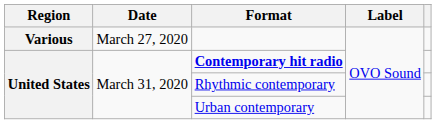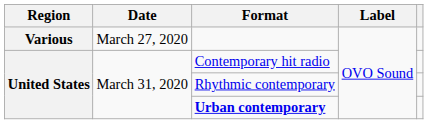(269, 61) bold -> (262, 61) normal
(254, 107) normal -> (260, 107) bold
